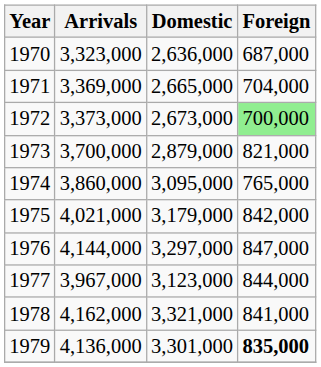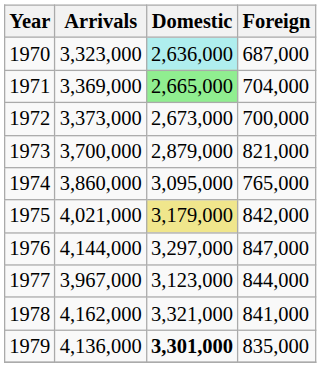(192, 53) no background -> (192, 53) paleturquoise background
(192, 86) no background -> (192, 86) lightgreen background
(276, 118) lightgreen background -> (276, 118) no background
(192, 216) no background -> (192, 216) khaki background
(192, 346) normal -> (192, 346) bold
(276, 346) bold -> (276, 346) normal
